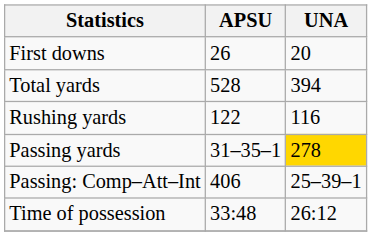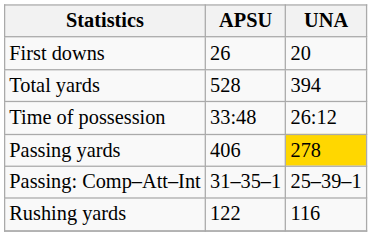rows swapped: (68, 117) <-> (87, 214)
(246, 149) 31–35–1 -> (225, 149) 406
(225, 182) 406 -> (246, 182) 31–35–1
